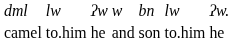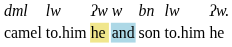(98, 32) no background -> (98, 32) khaki background
(123, 32) no background -> (123, 32) lightblue background
